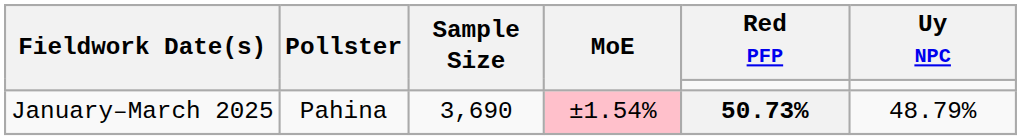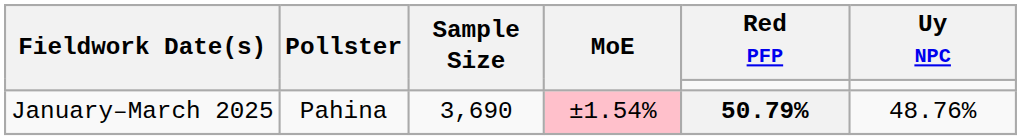(765, 111) 50.73% -> (765, 111) 50.79%
(933, 111) 48.79% -> (933, 111) 48.76%
